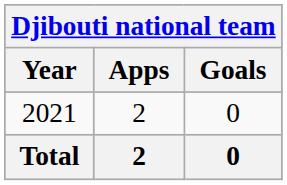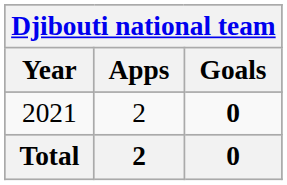(233, 112) normal -> (233, 112) bold
